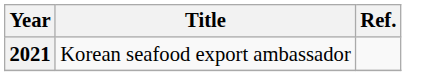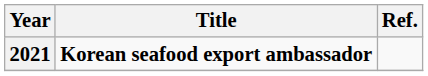(205, 53) normal -> (216, 53) bold
